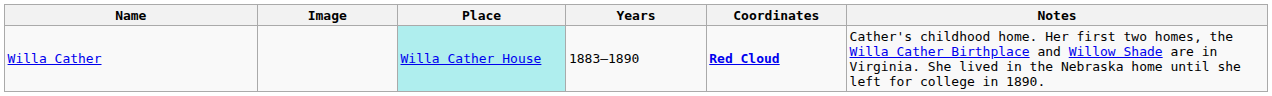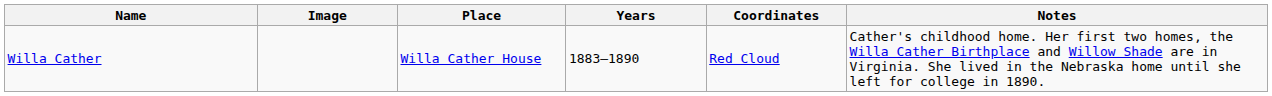(471, 59) paleturquoise background -> (471, 59) no background
(744, 59) bold -> (744, 59) normal
